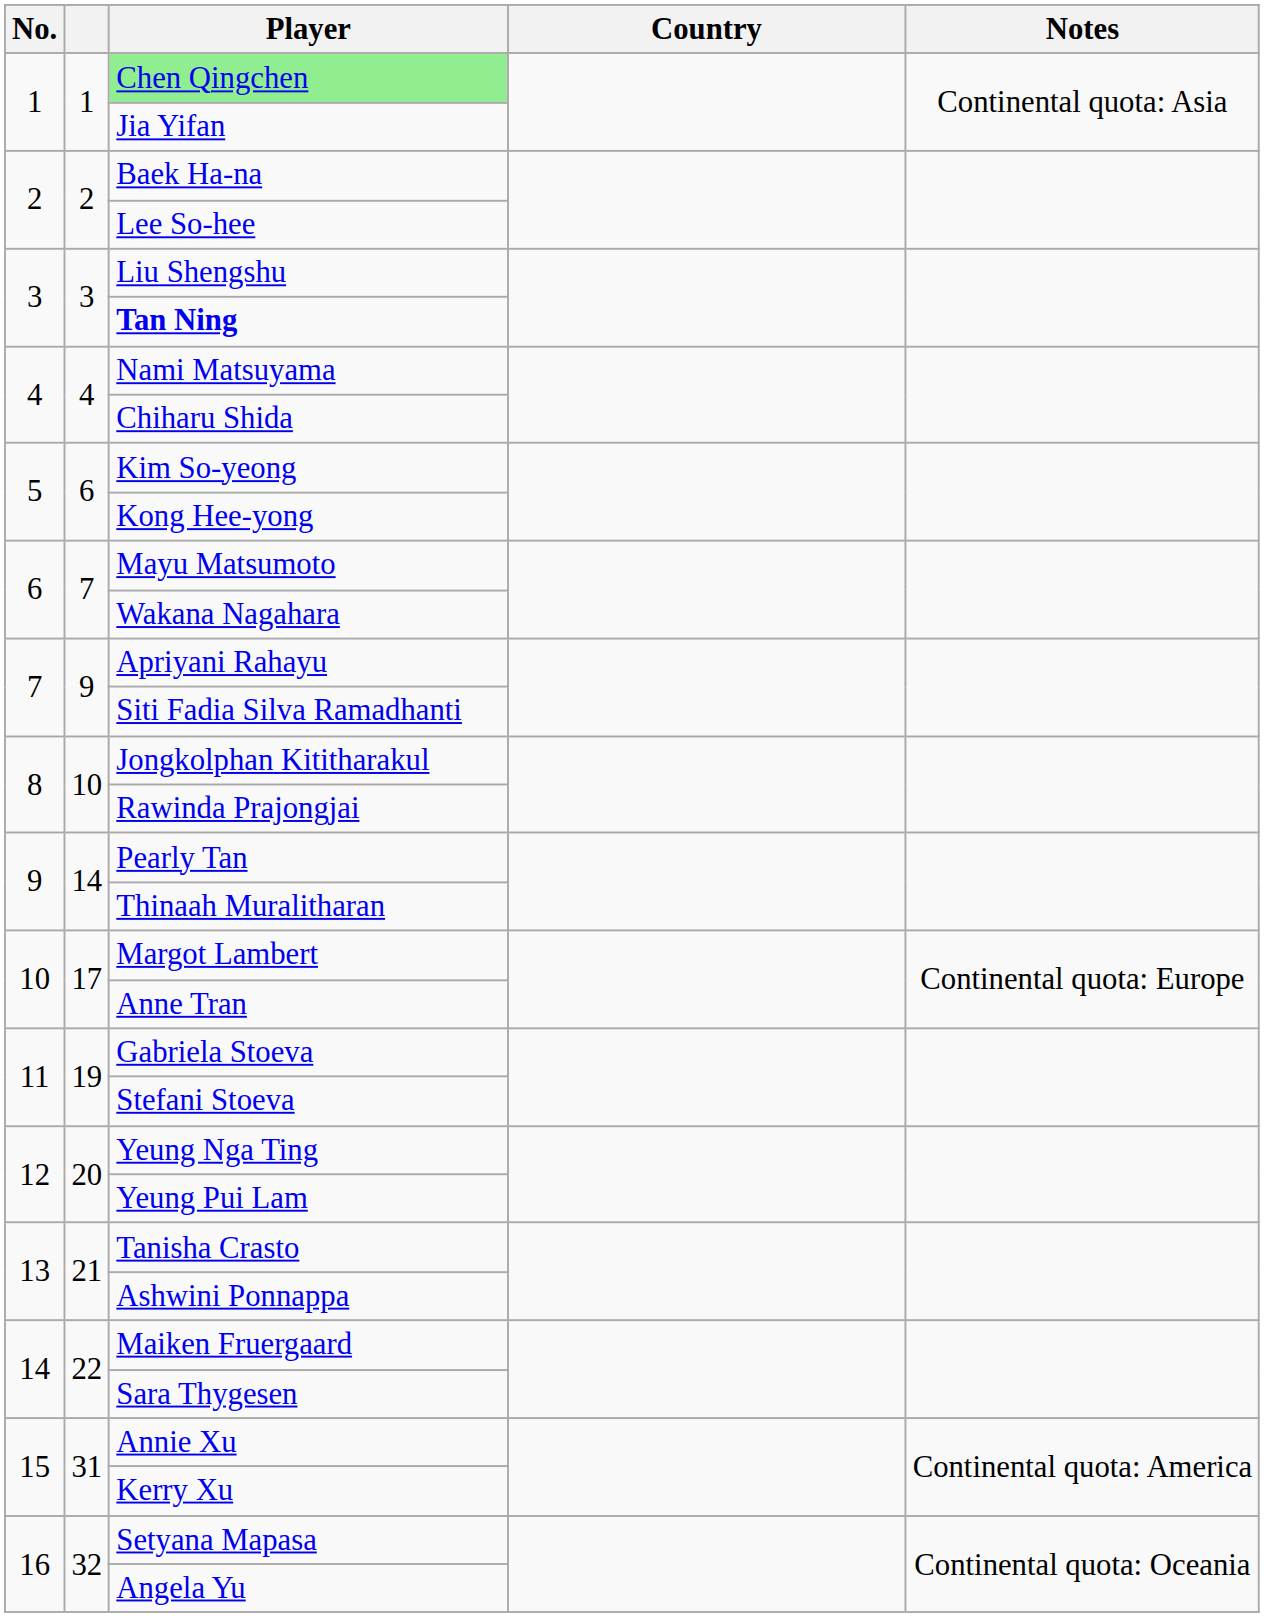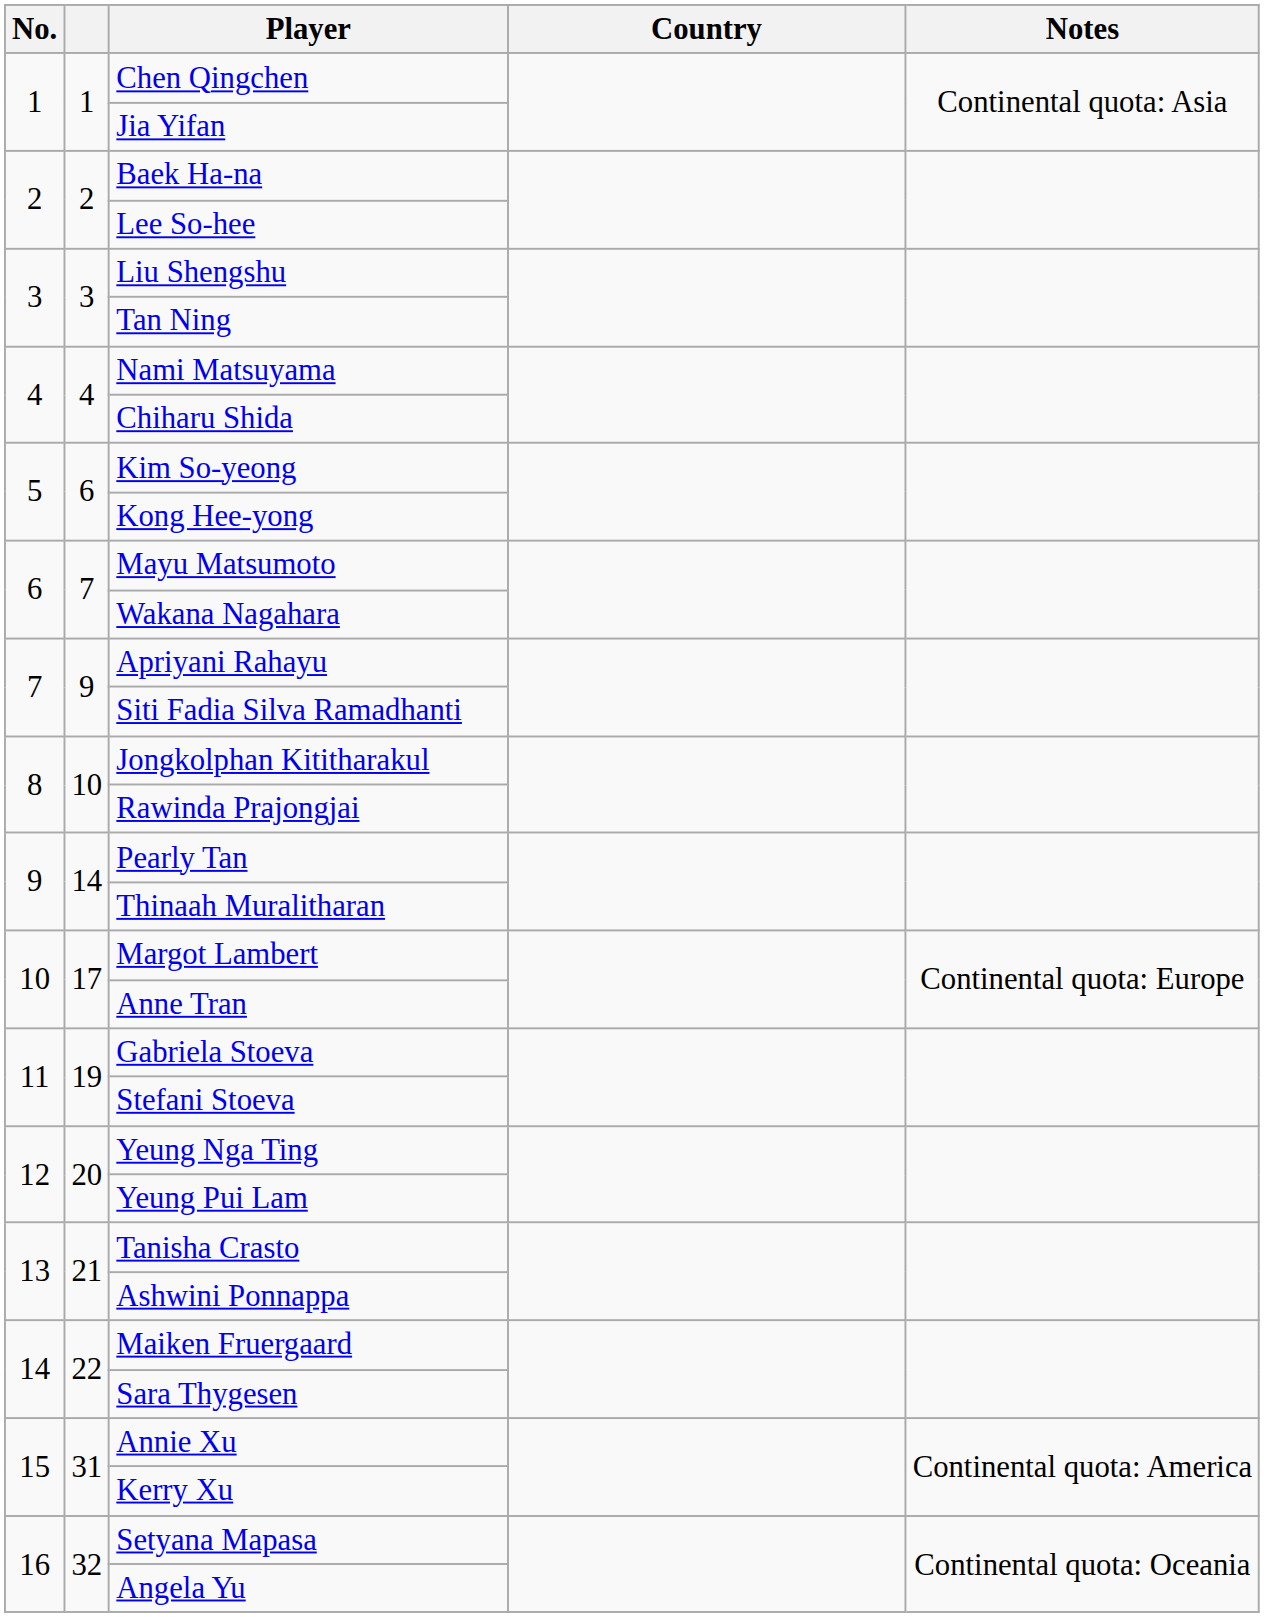(212, 77) lightgreen background -> (212, 77) no background
(177, 321) bold -> (174, 321) normal
